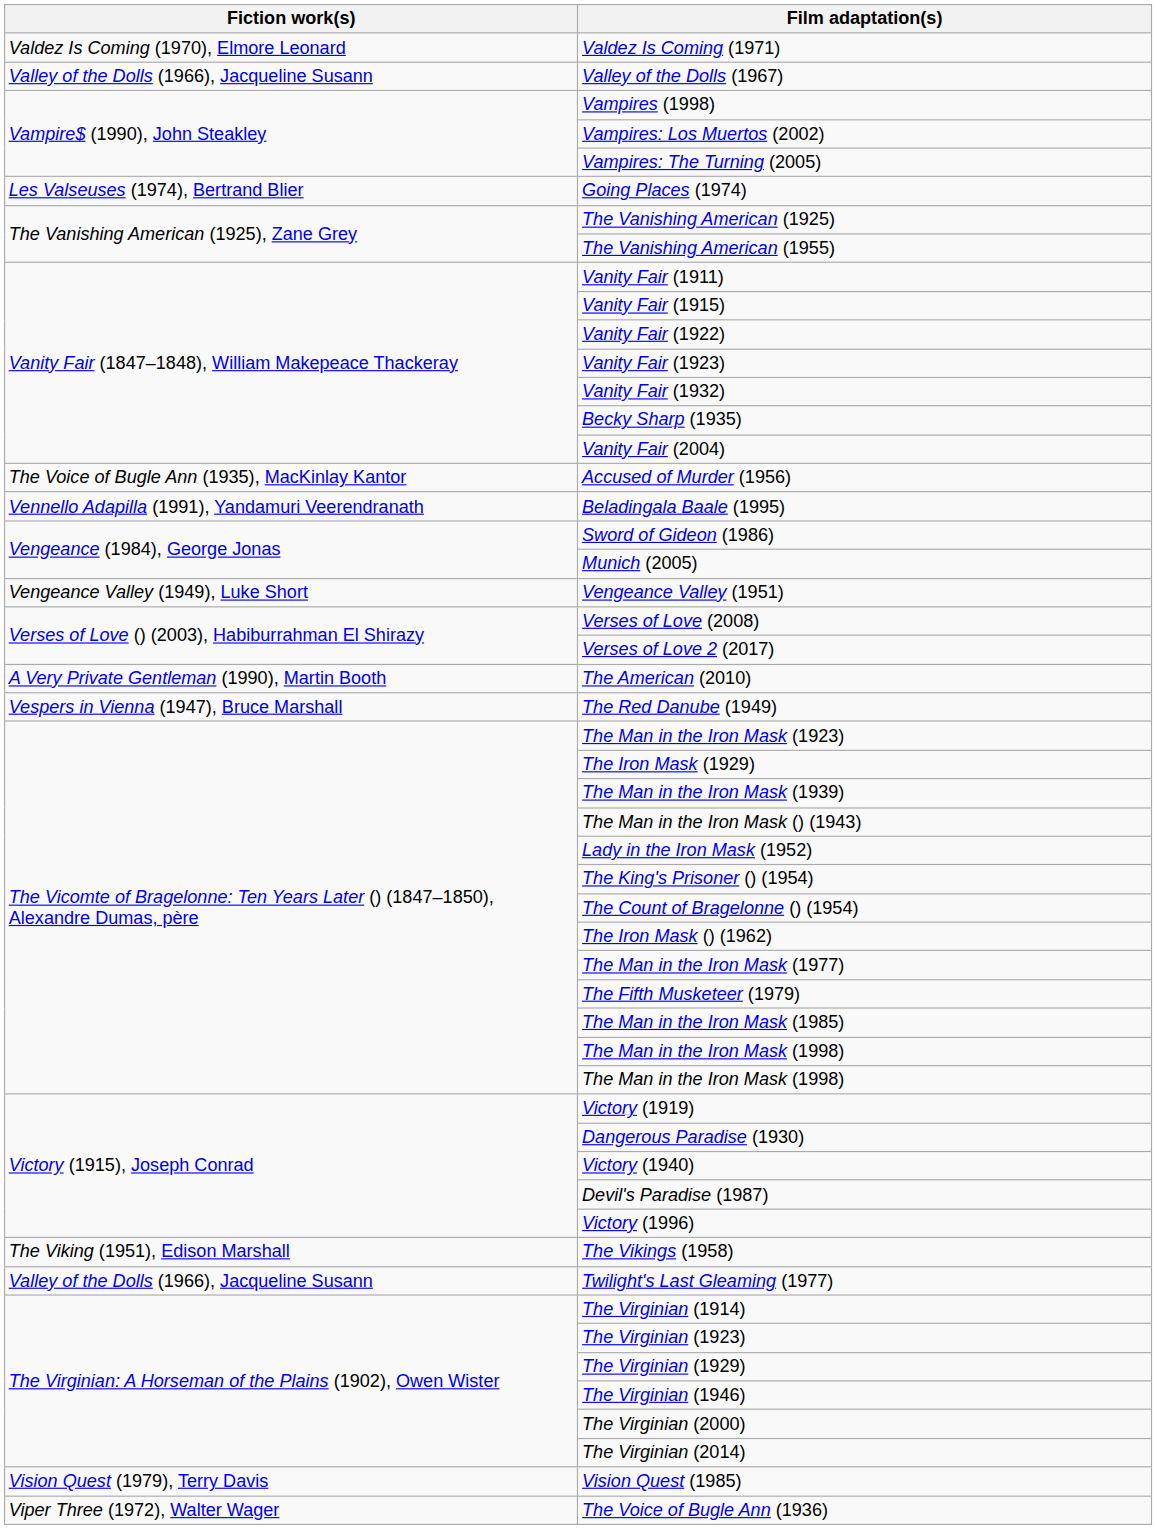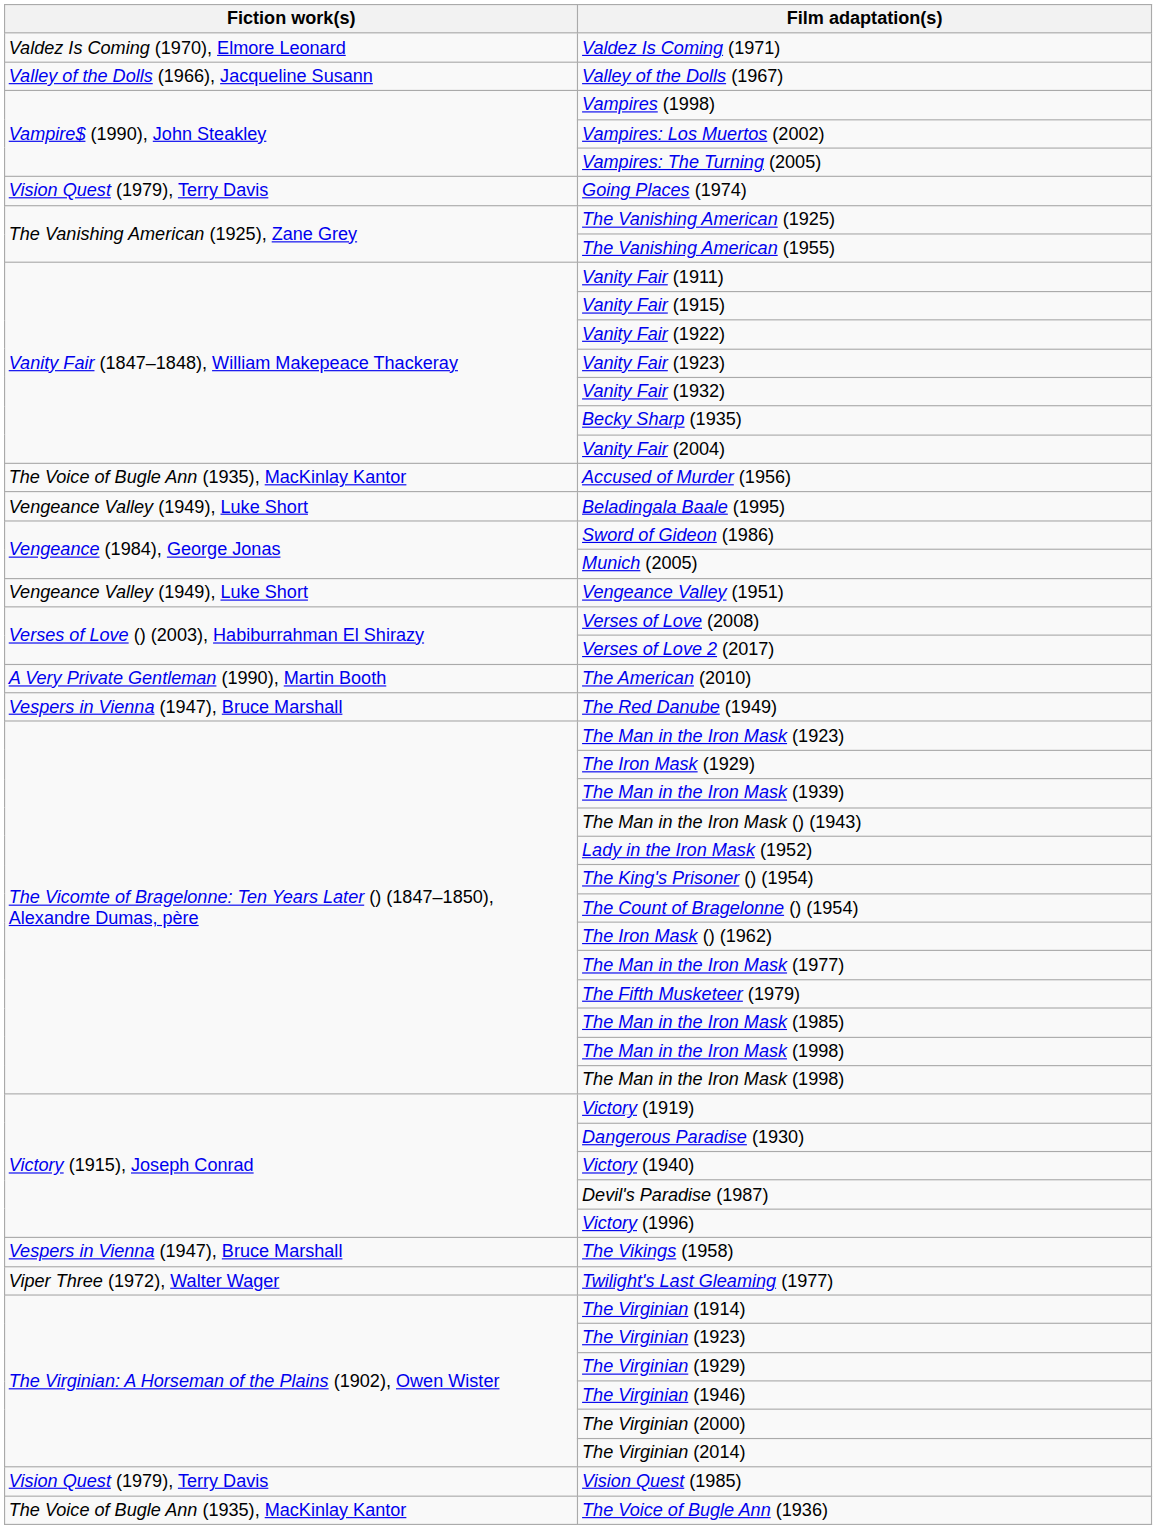(156, 190) Les Valseuses (1974), Bertrand Blier -> (139, 190) Vision Quest (1979), Terry Davis
(216, 506) Vennello Adapilla (1991), Yandamuri Veerendranath -> (158, 506) Vengeance Valley (1949), Luke Short
(149, 1251) The Viking (1951), Edison Marshall -> (176, 1251) Vespers in Vienna (1947), Bruce Marshall
(191, 1280) Valley of the Dolls (1966), Jacqueline Susann -> (144, 1280) Viper Three (1972), Walter Wager
(144, 1509) Viper Three (1972), Walter Wager -> (208, 1509) The Voice of Bugle Ann (1935), MacKinlay Kantor
